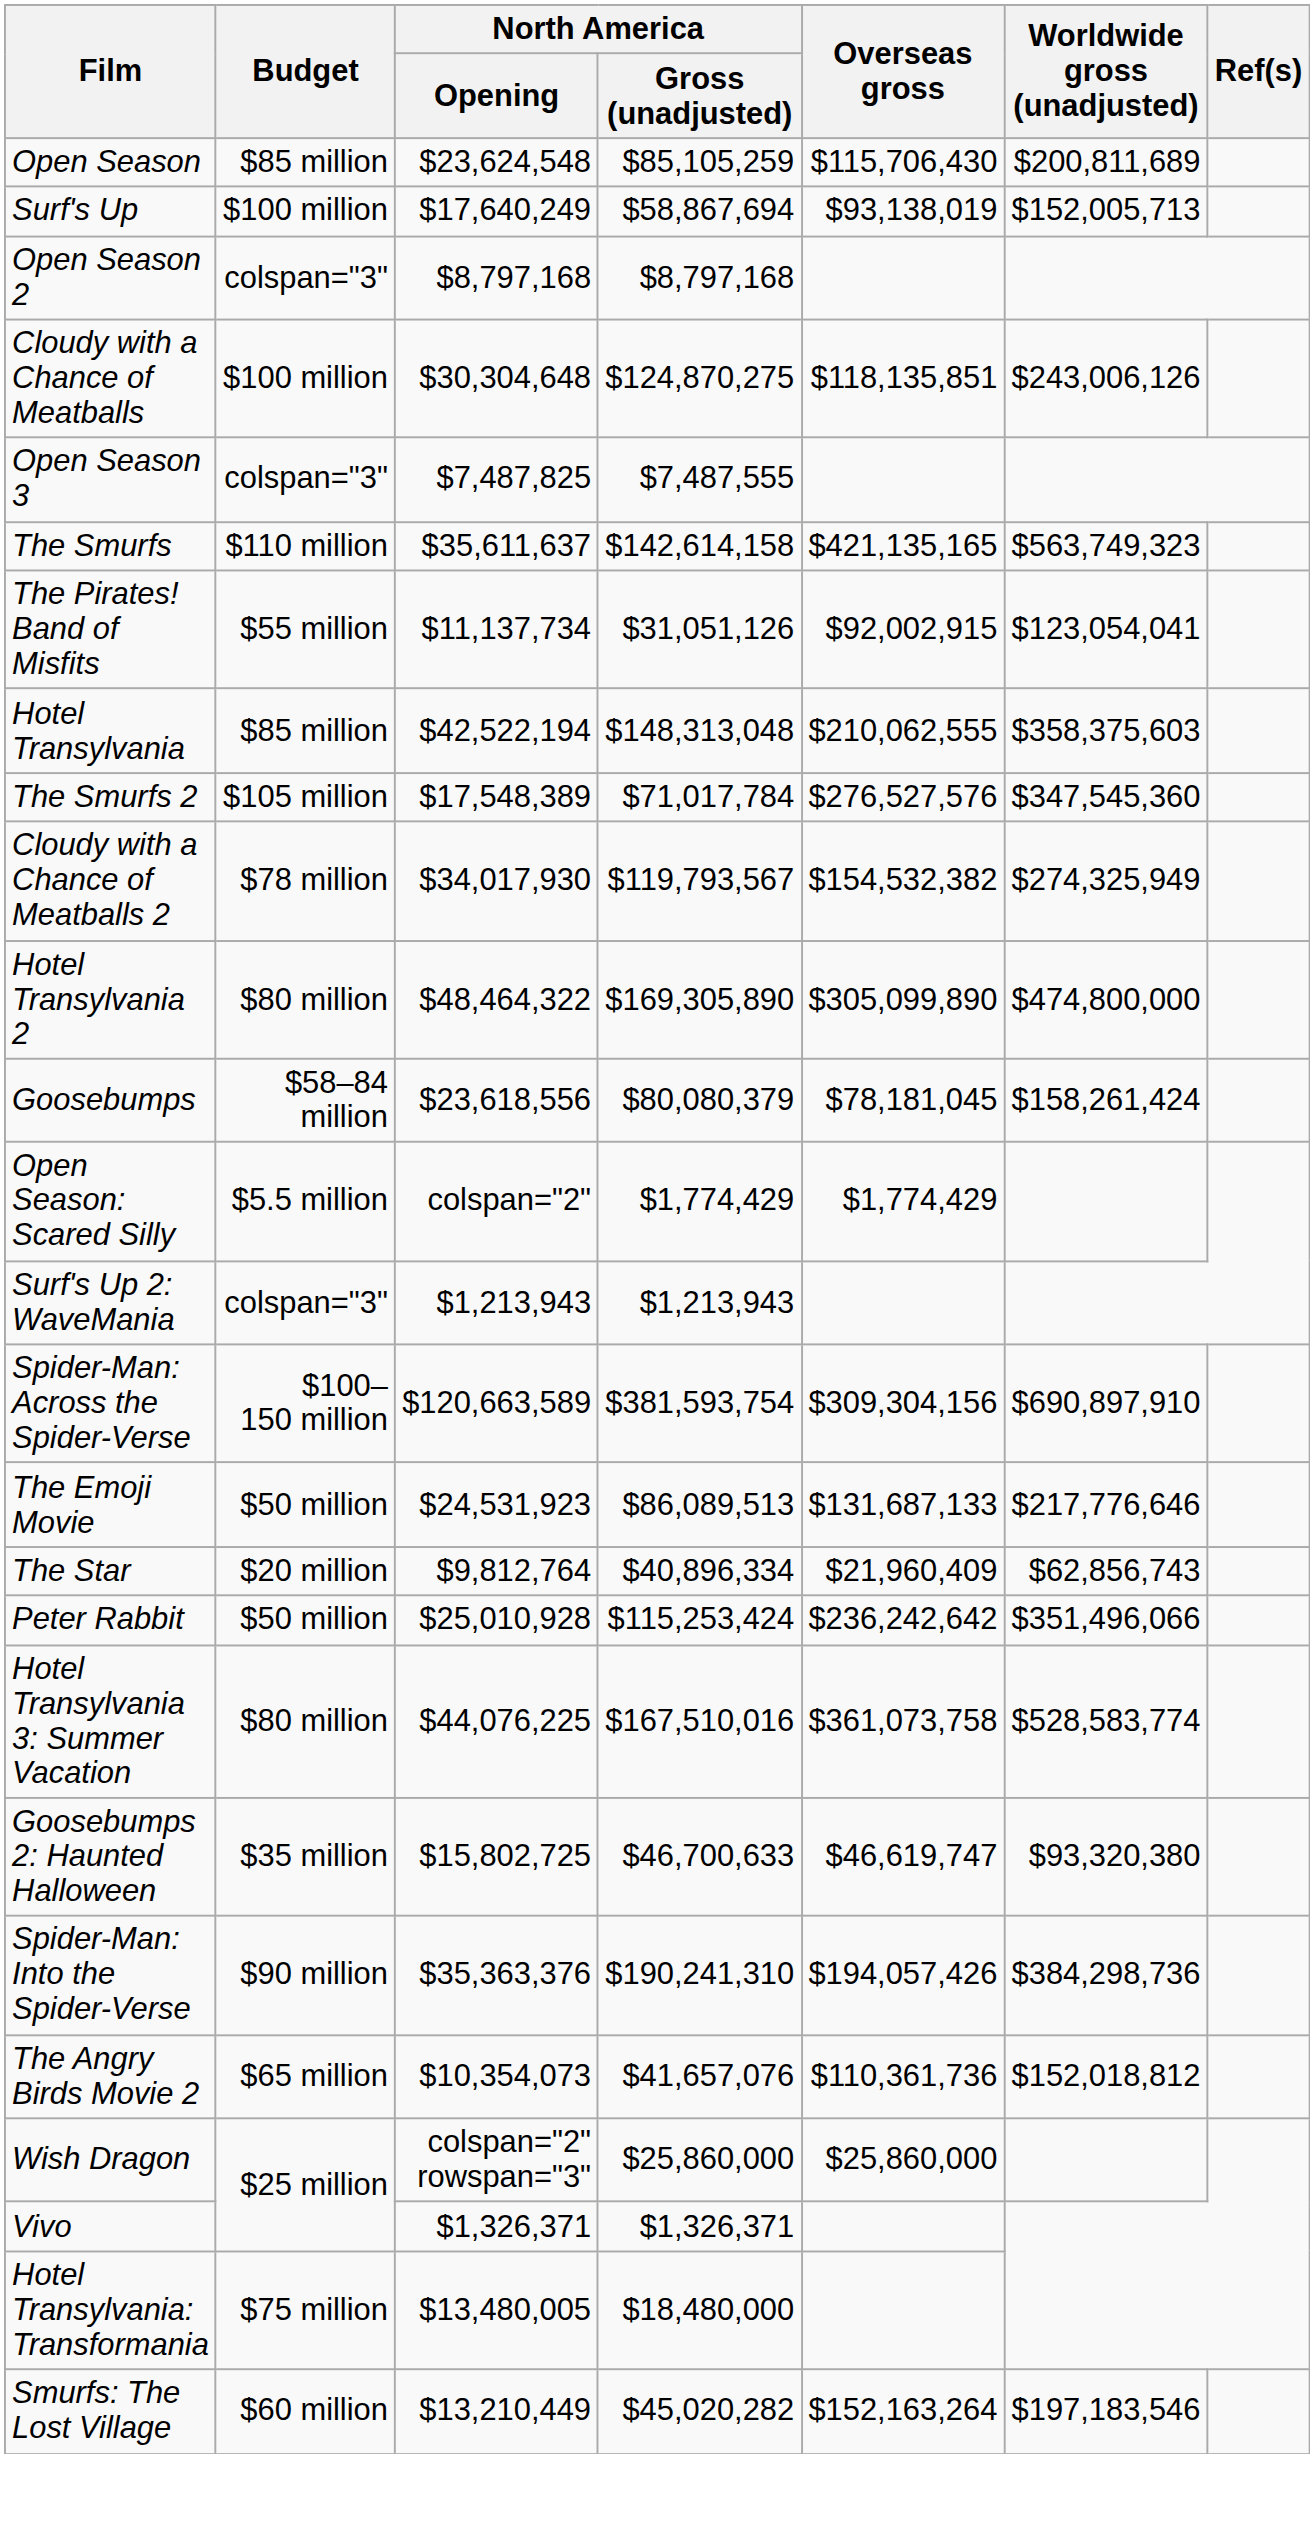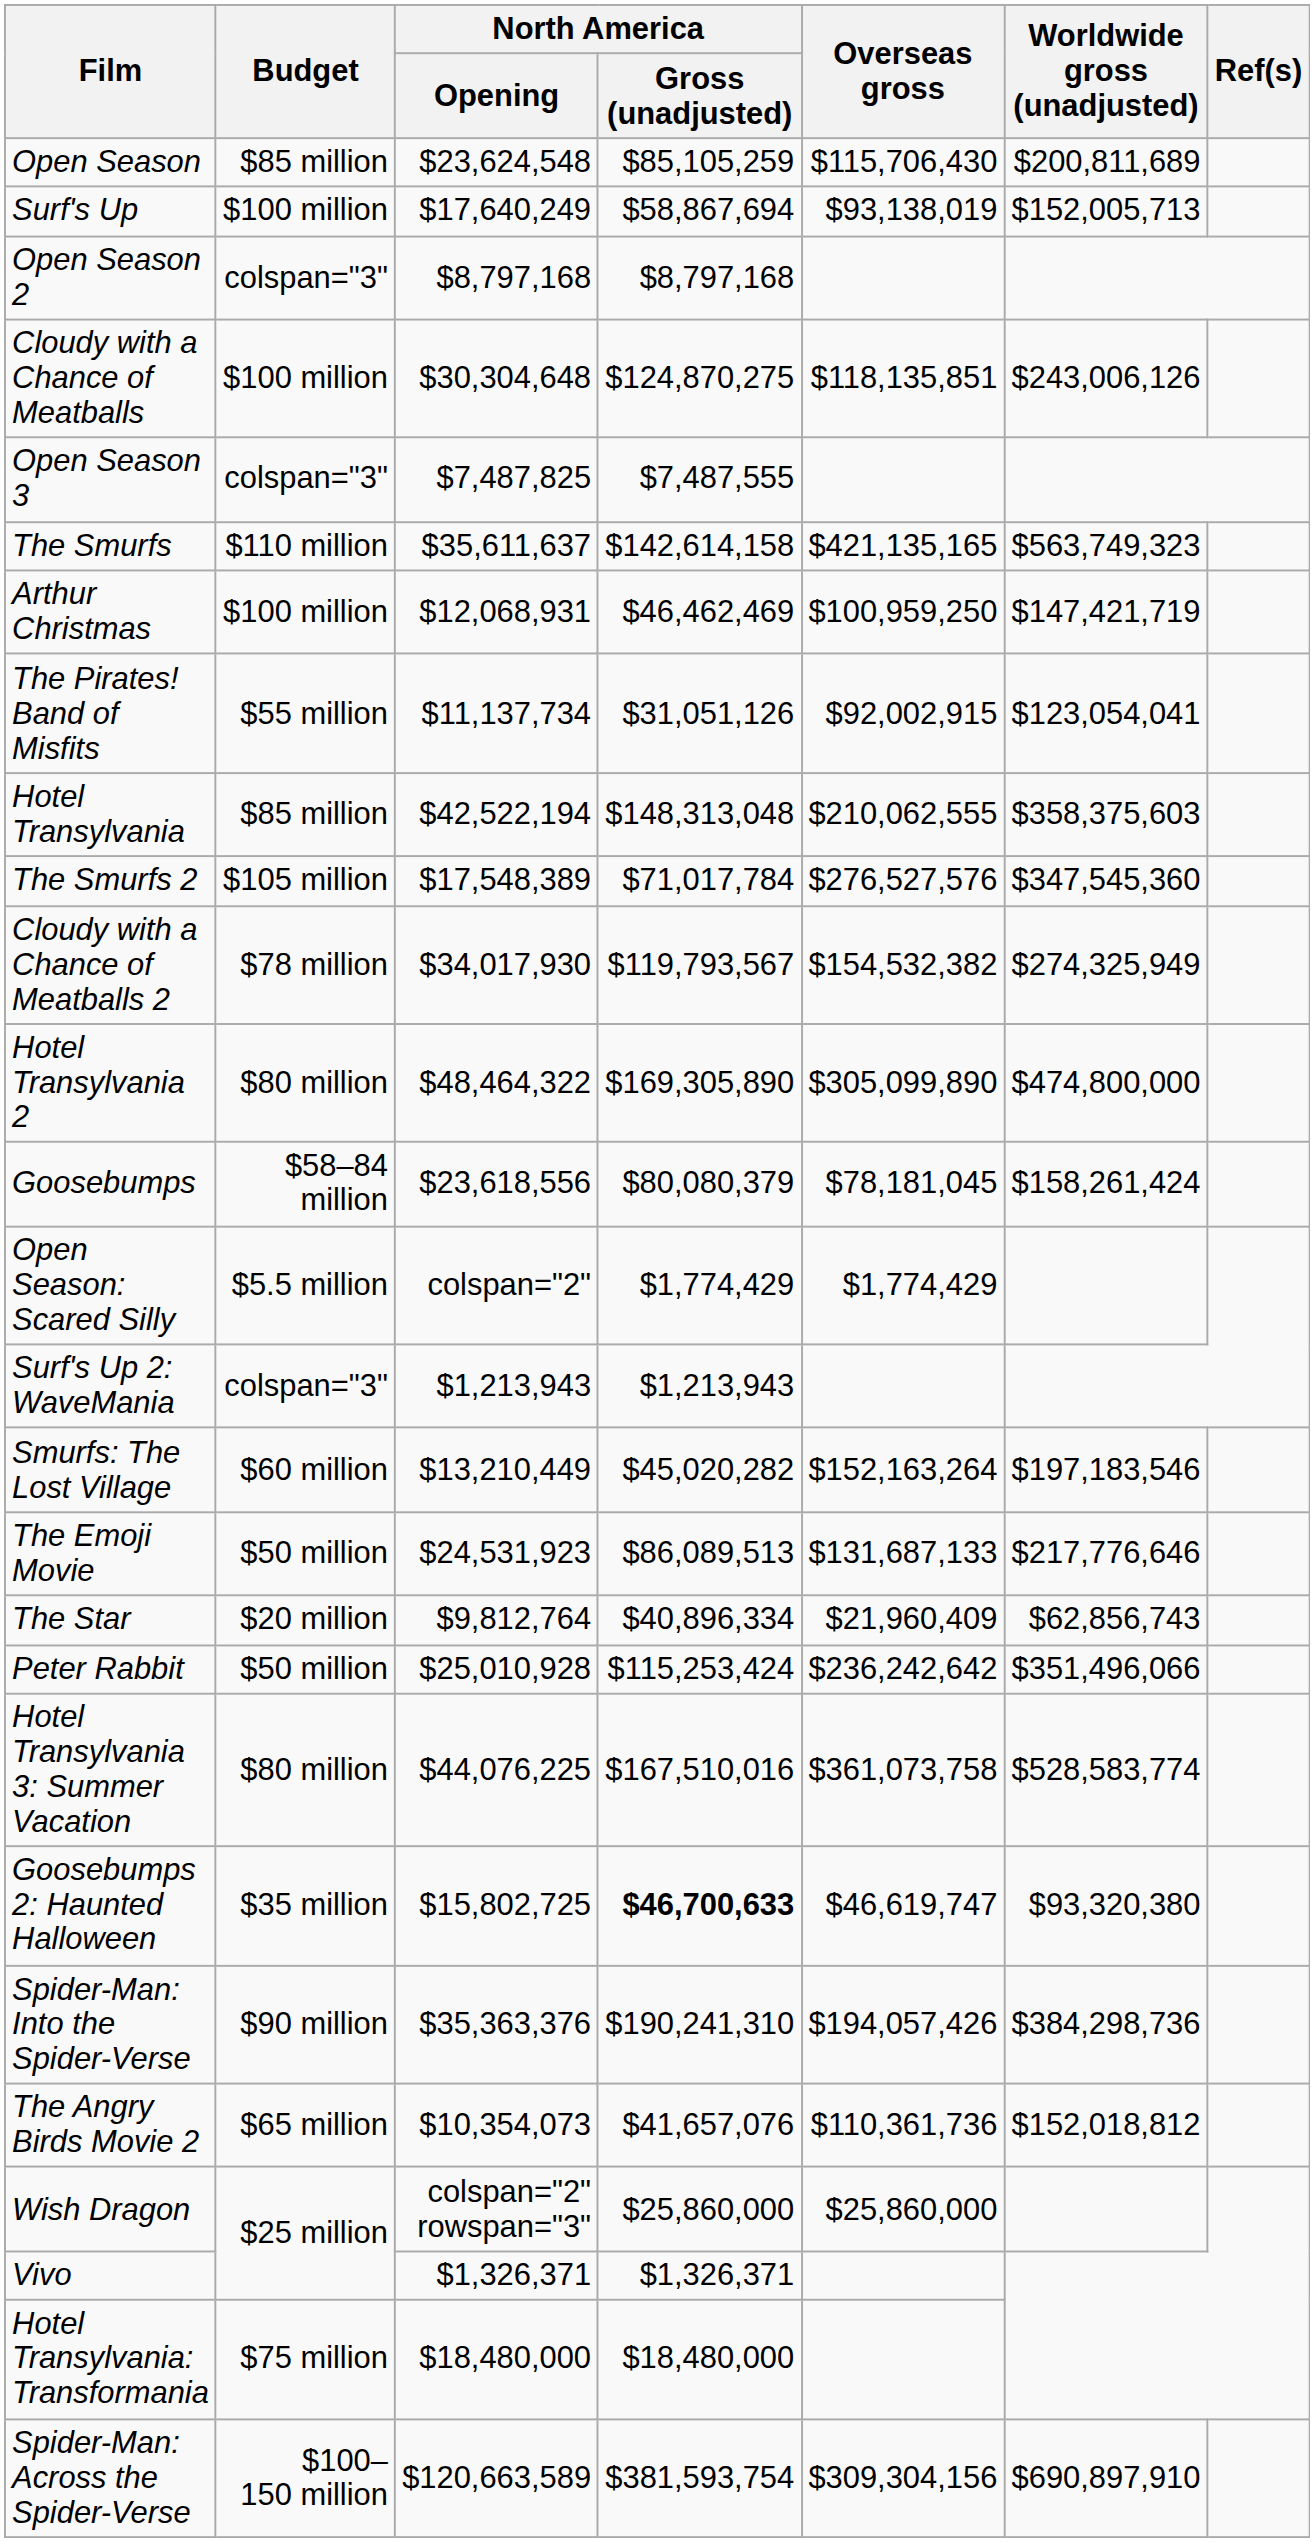+ row: (82, 611)
rows swapped: (96, 2410) <-> (101, 1403)
(708, 1856) normal -> (708, 1905) bold
(505, 2309) $13,480,005 -> (505, 2358) $18,480,000
